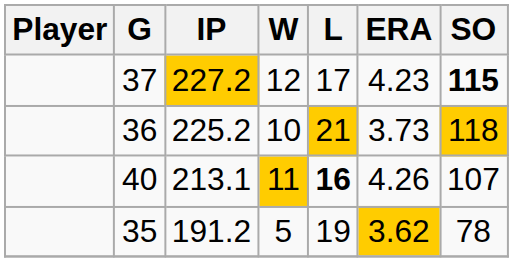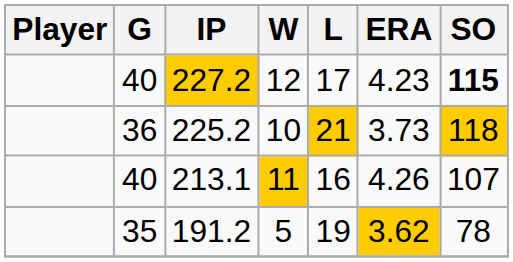(140, 79) 37 -> (140, 79) 40
(333, 180) bold -> (333, 180) normal
